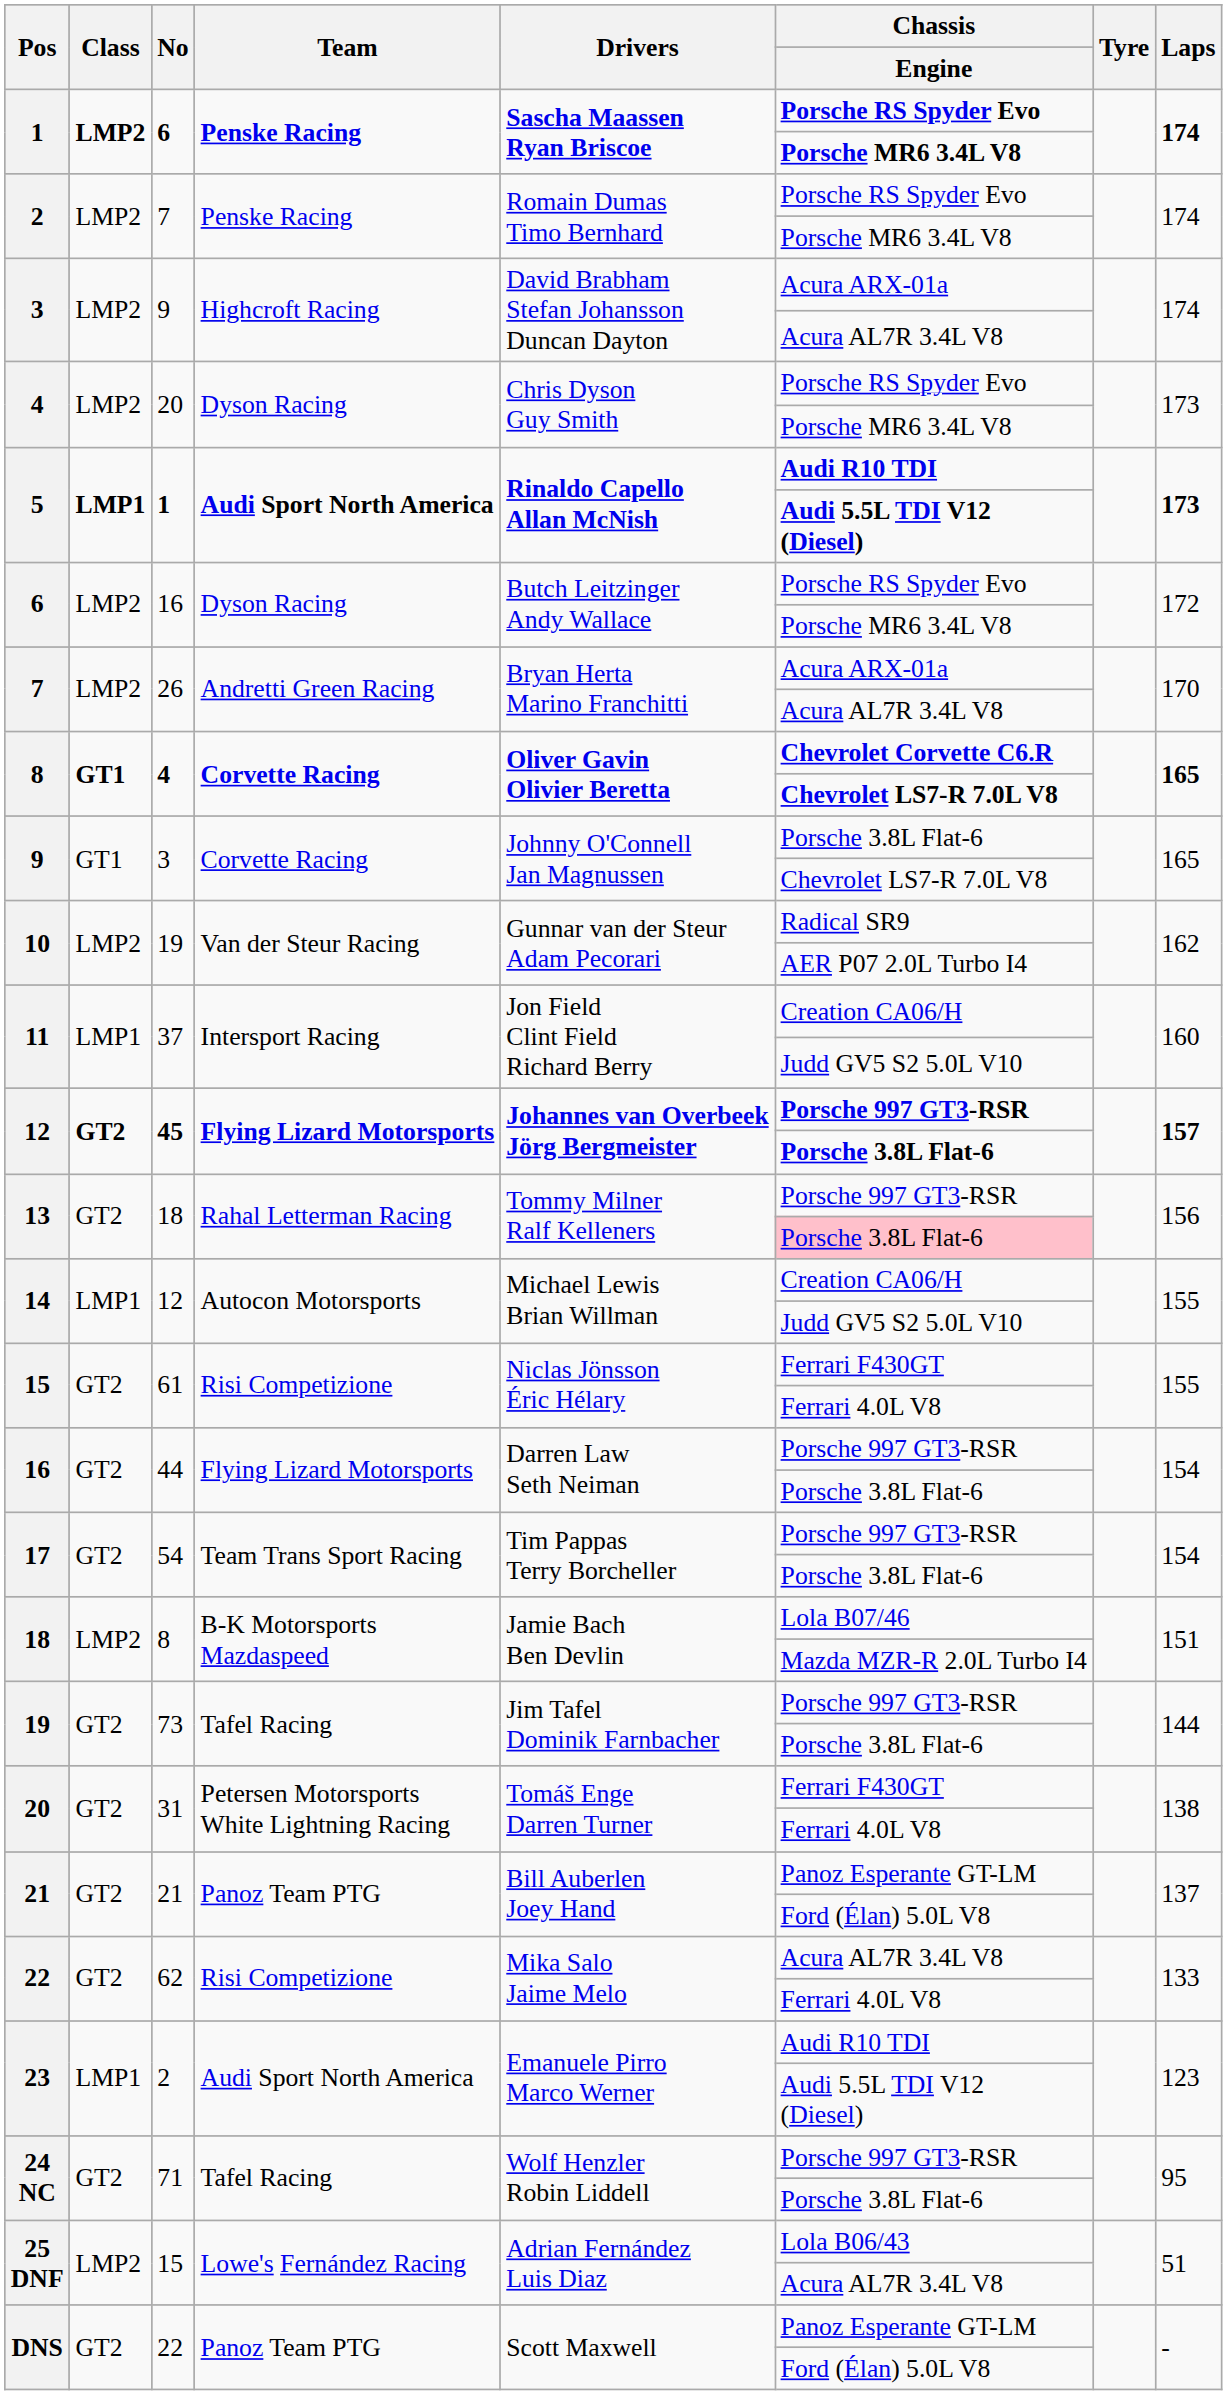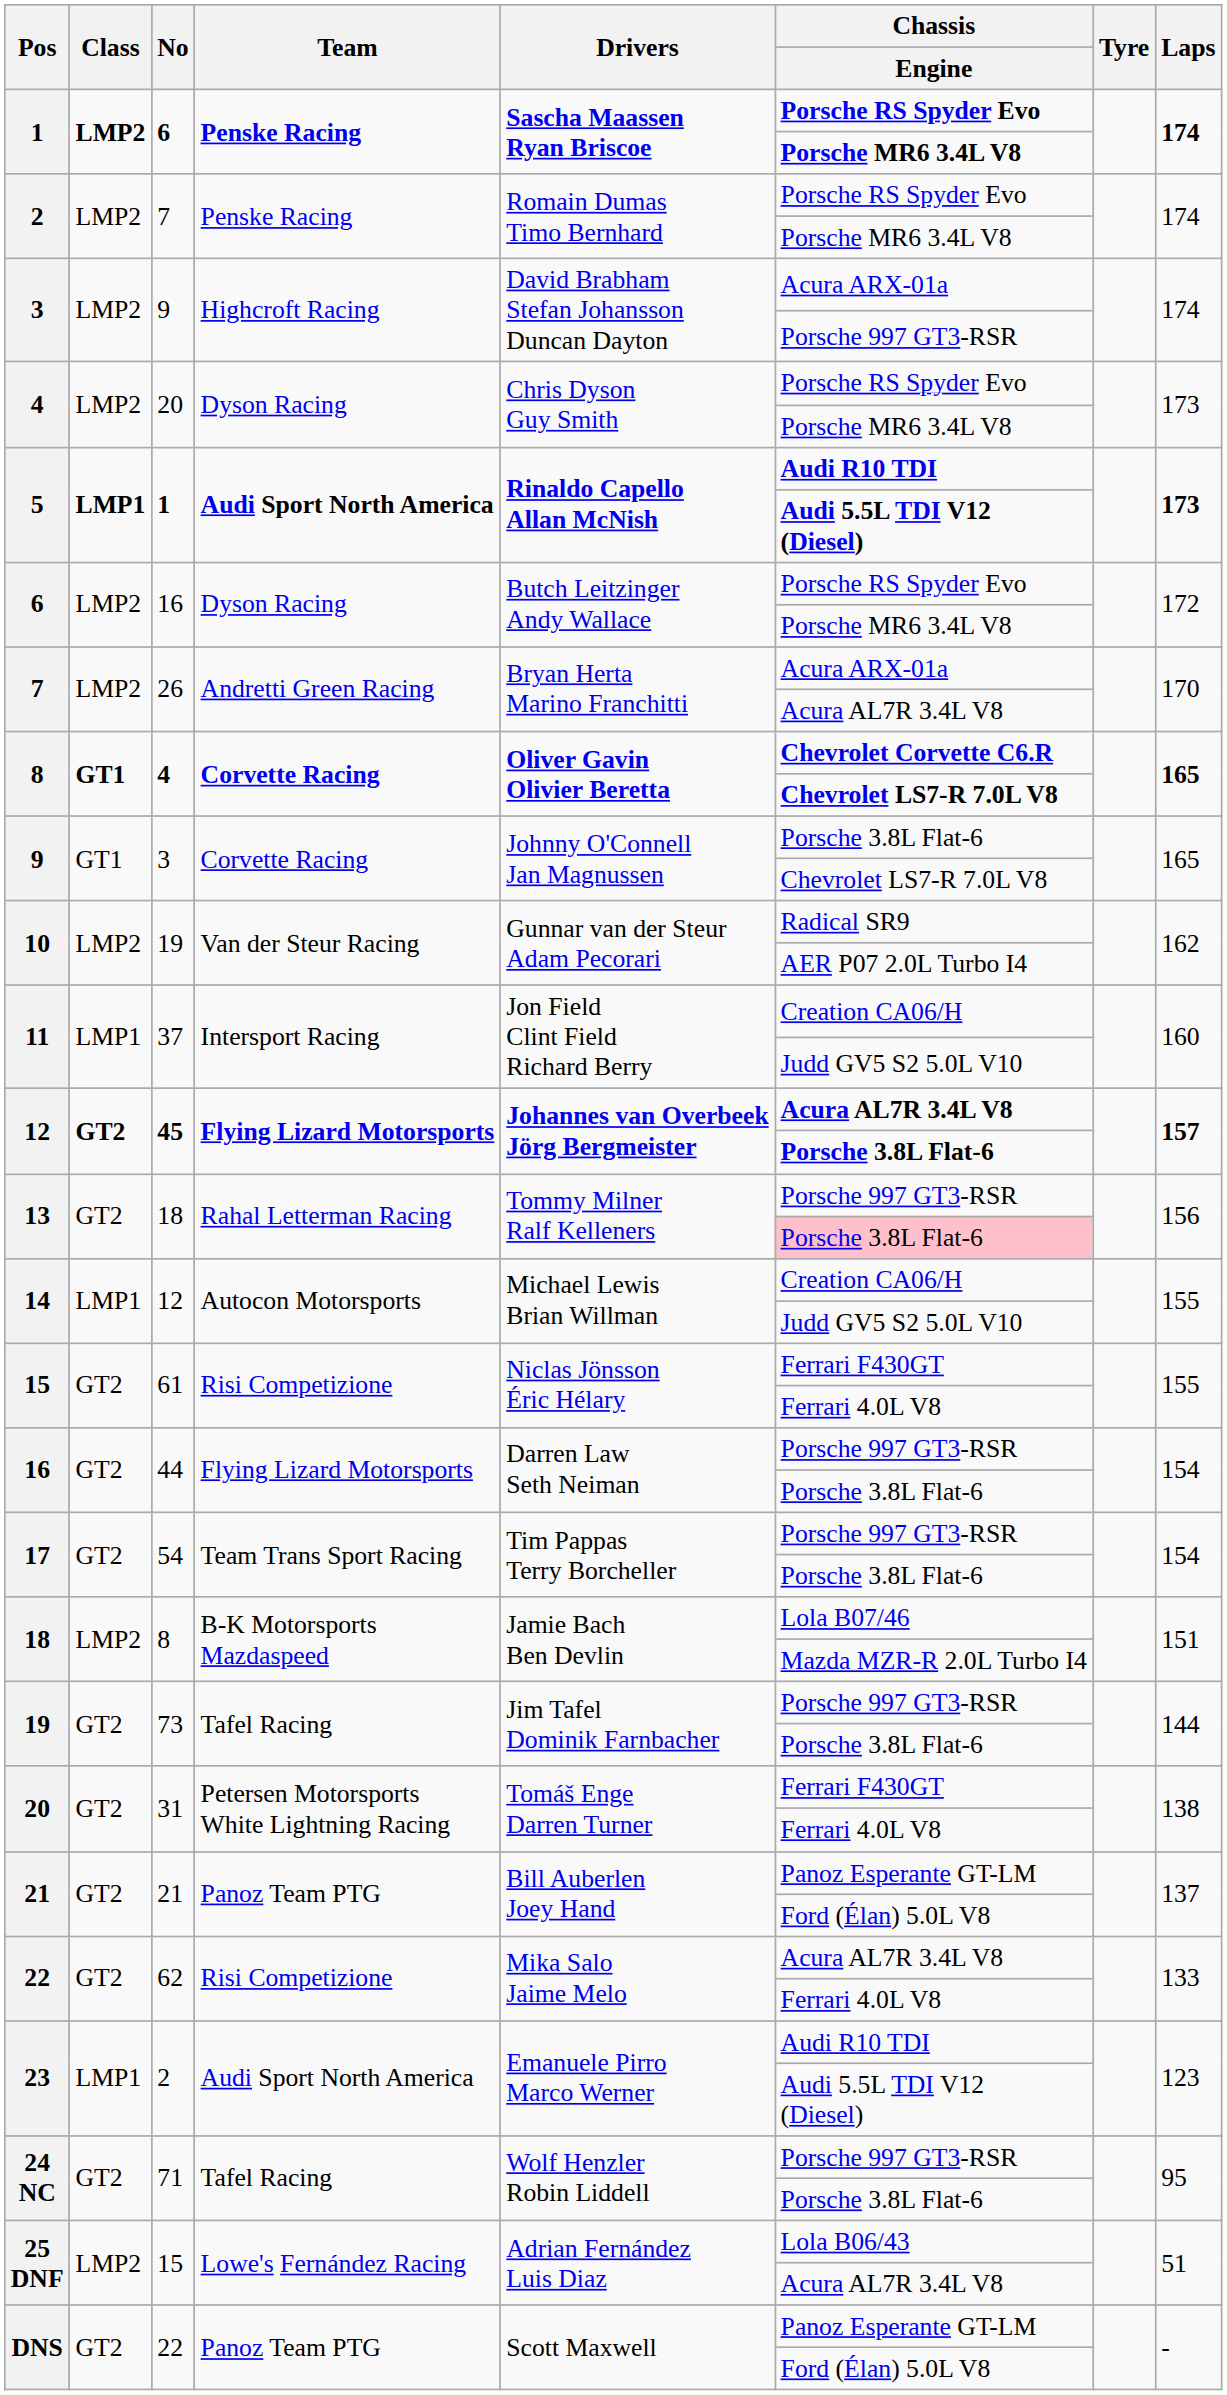(892, 336) Acura AL7R 3.4L V8 -> (899, 336) Porsche 997 GT3-RSR
(905, 1109) Porsche 997 GT3-RSR -> (897, 1109) Acura AL7R 3.4L V8
